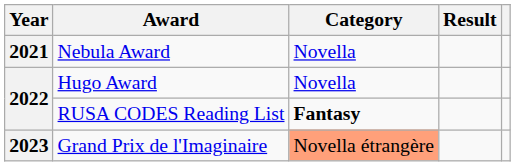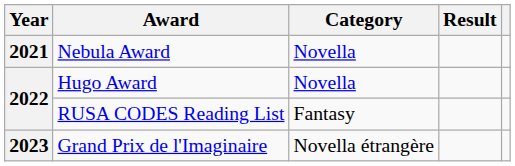(327, 113) bold -> (324, 113) normal
(364, 144) lightsalmon background -> (364, 144) no background
